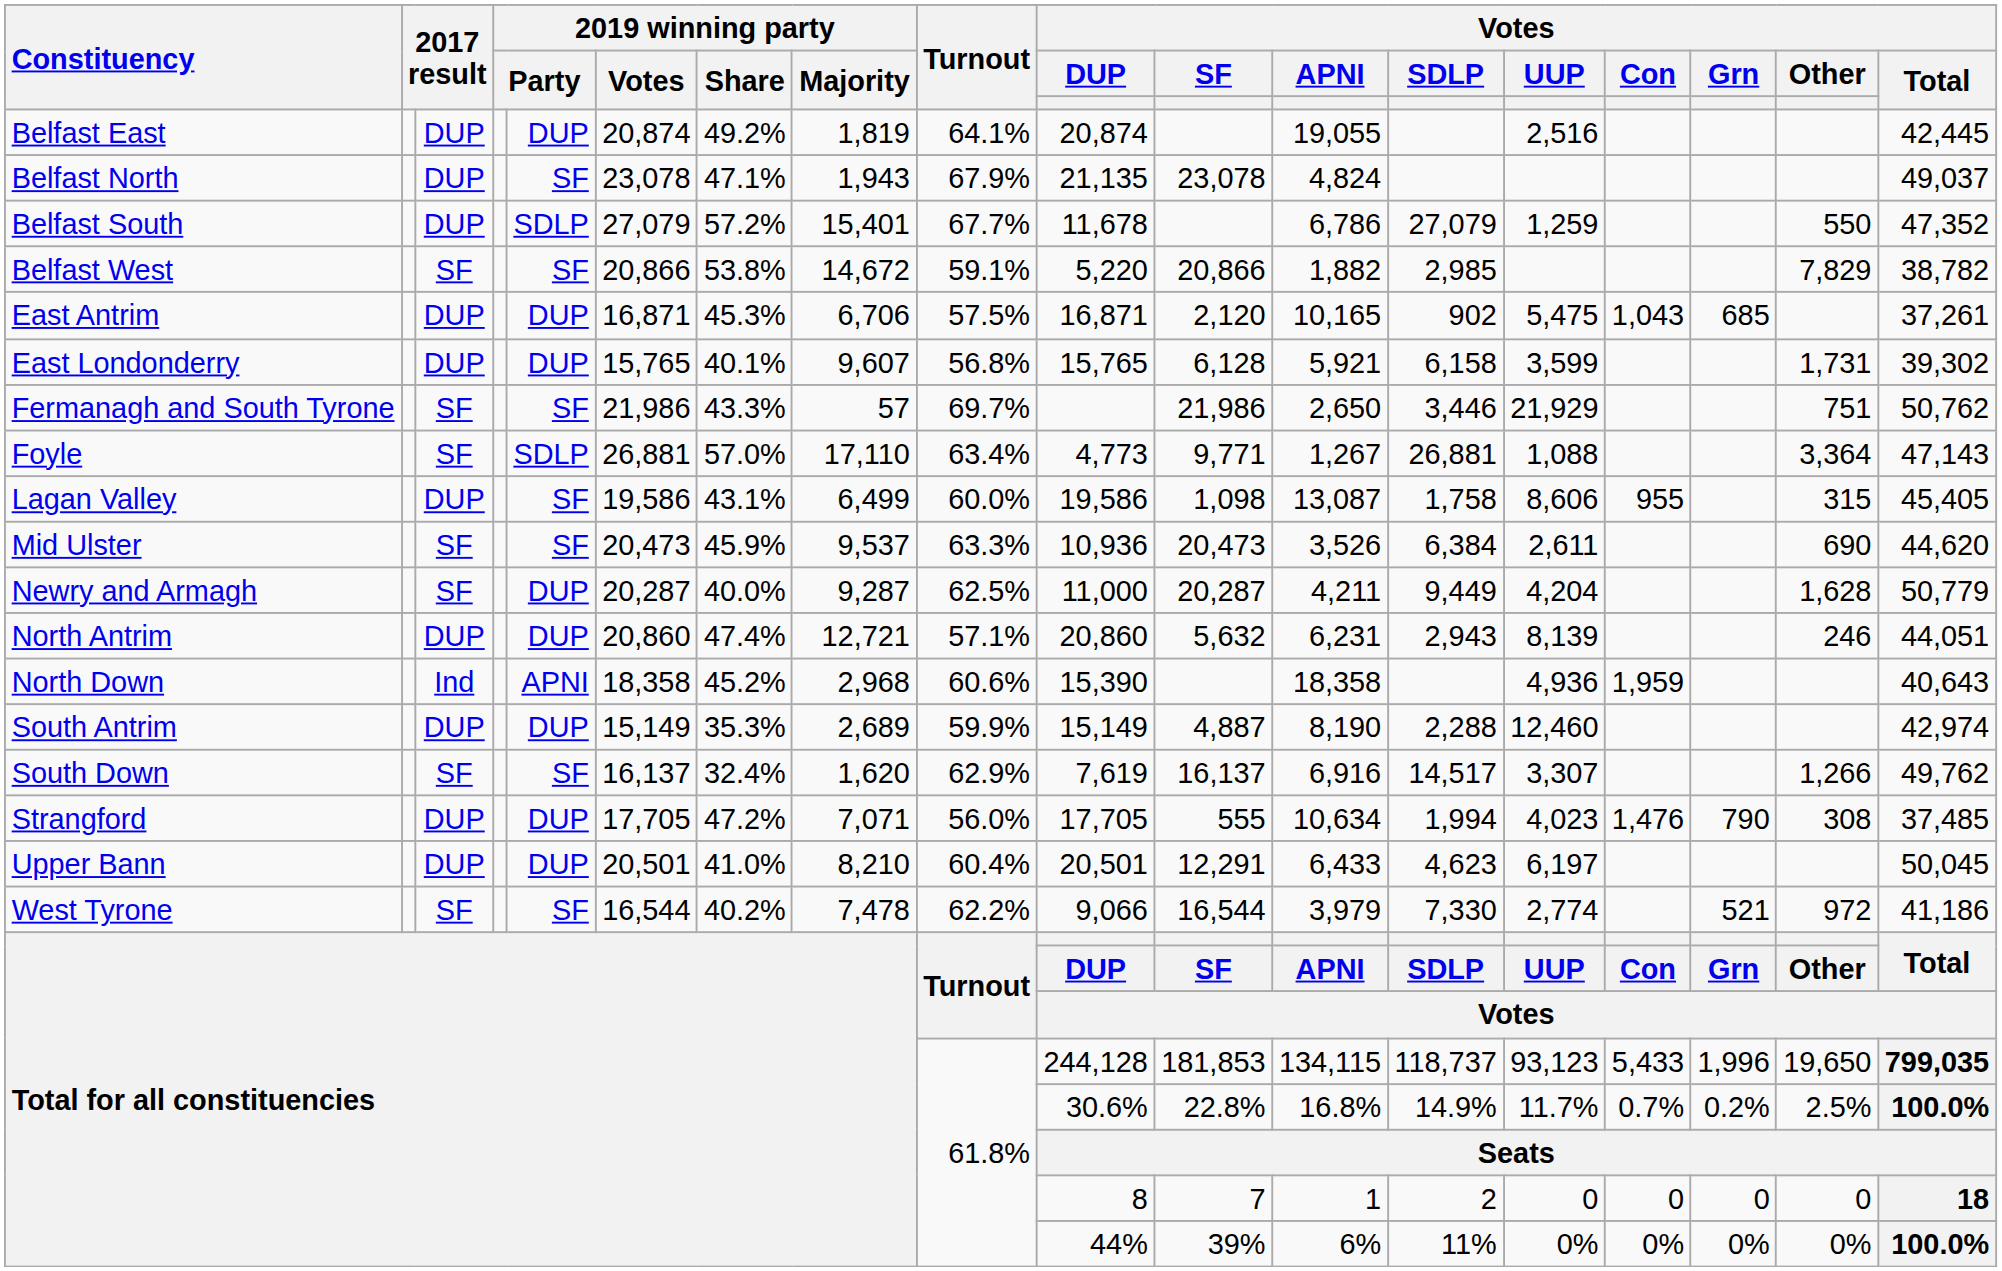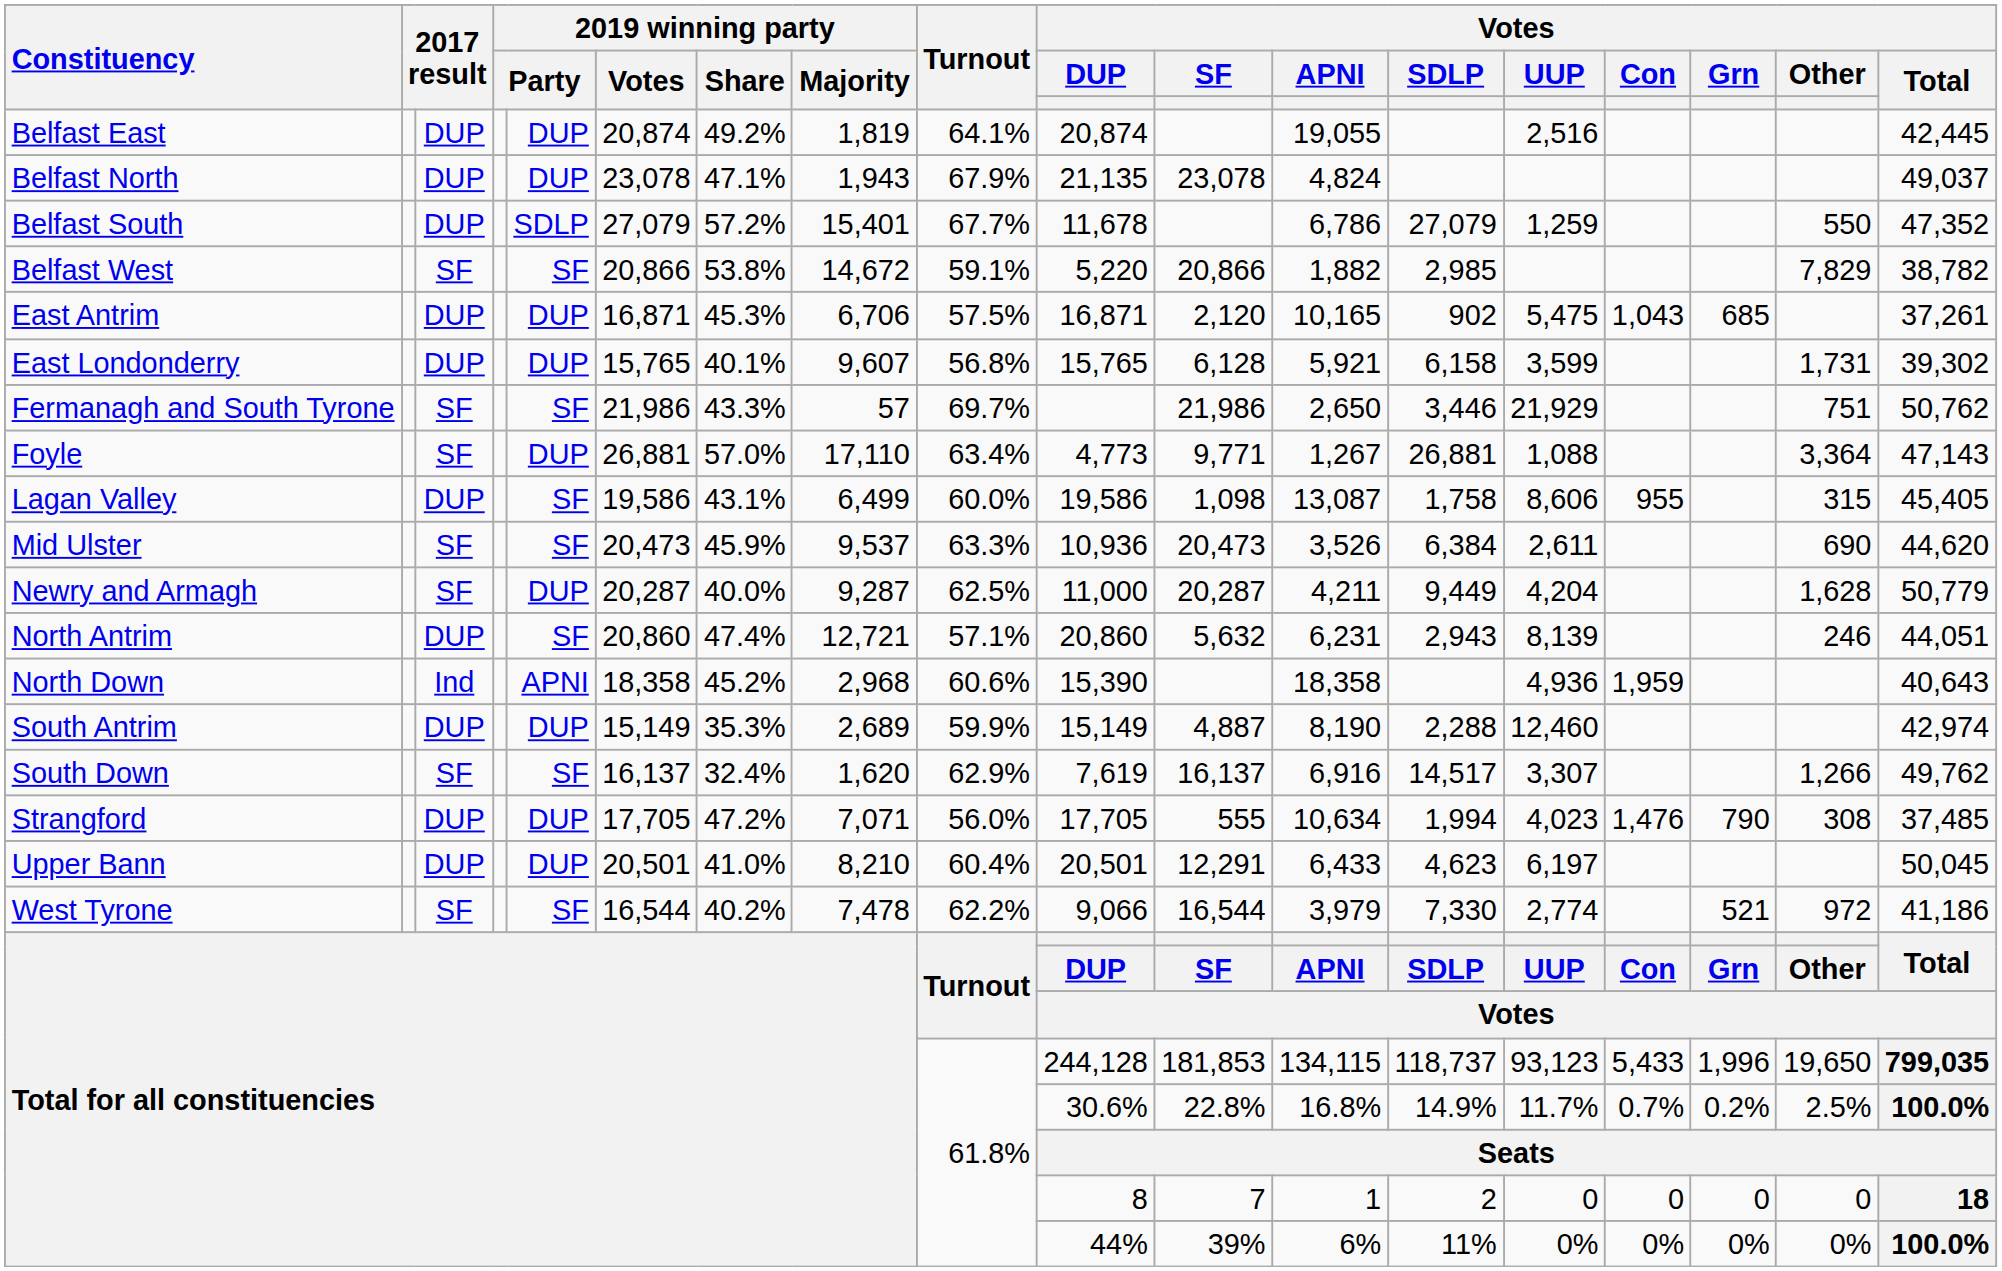(570, 179) SF -> (558, 179) DUP
(551, 453) SDLP -> (558, 453) DUP
(558, 636) DUP -> (570, 636) SF
